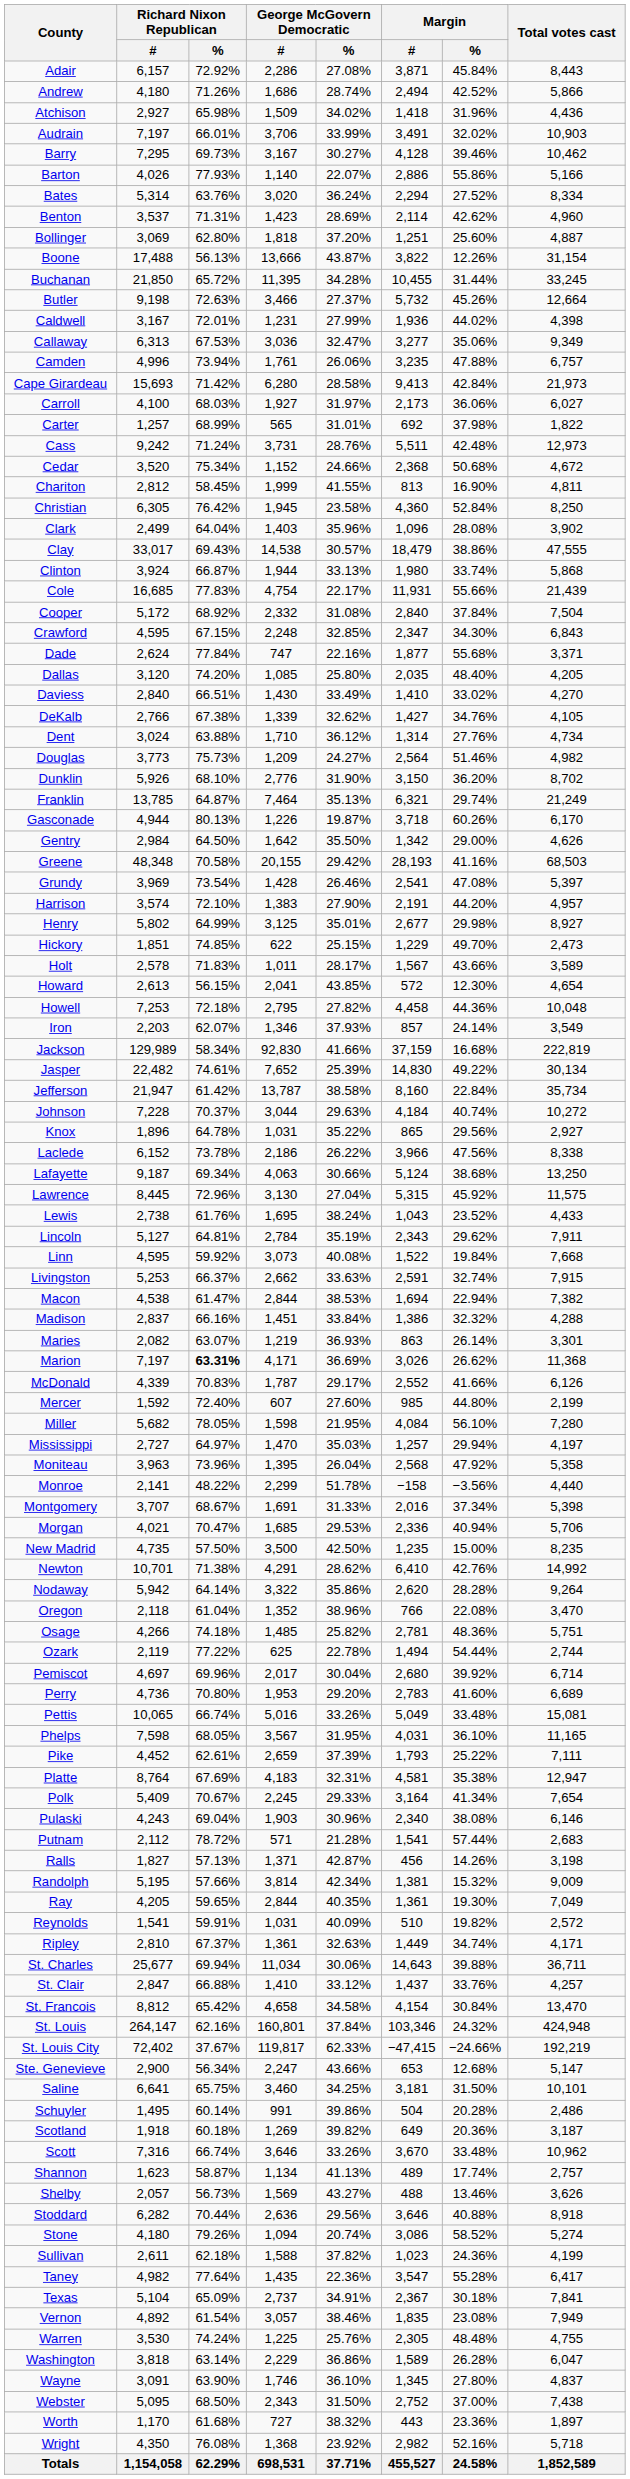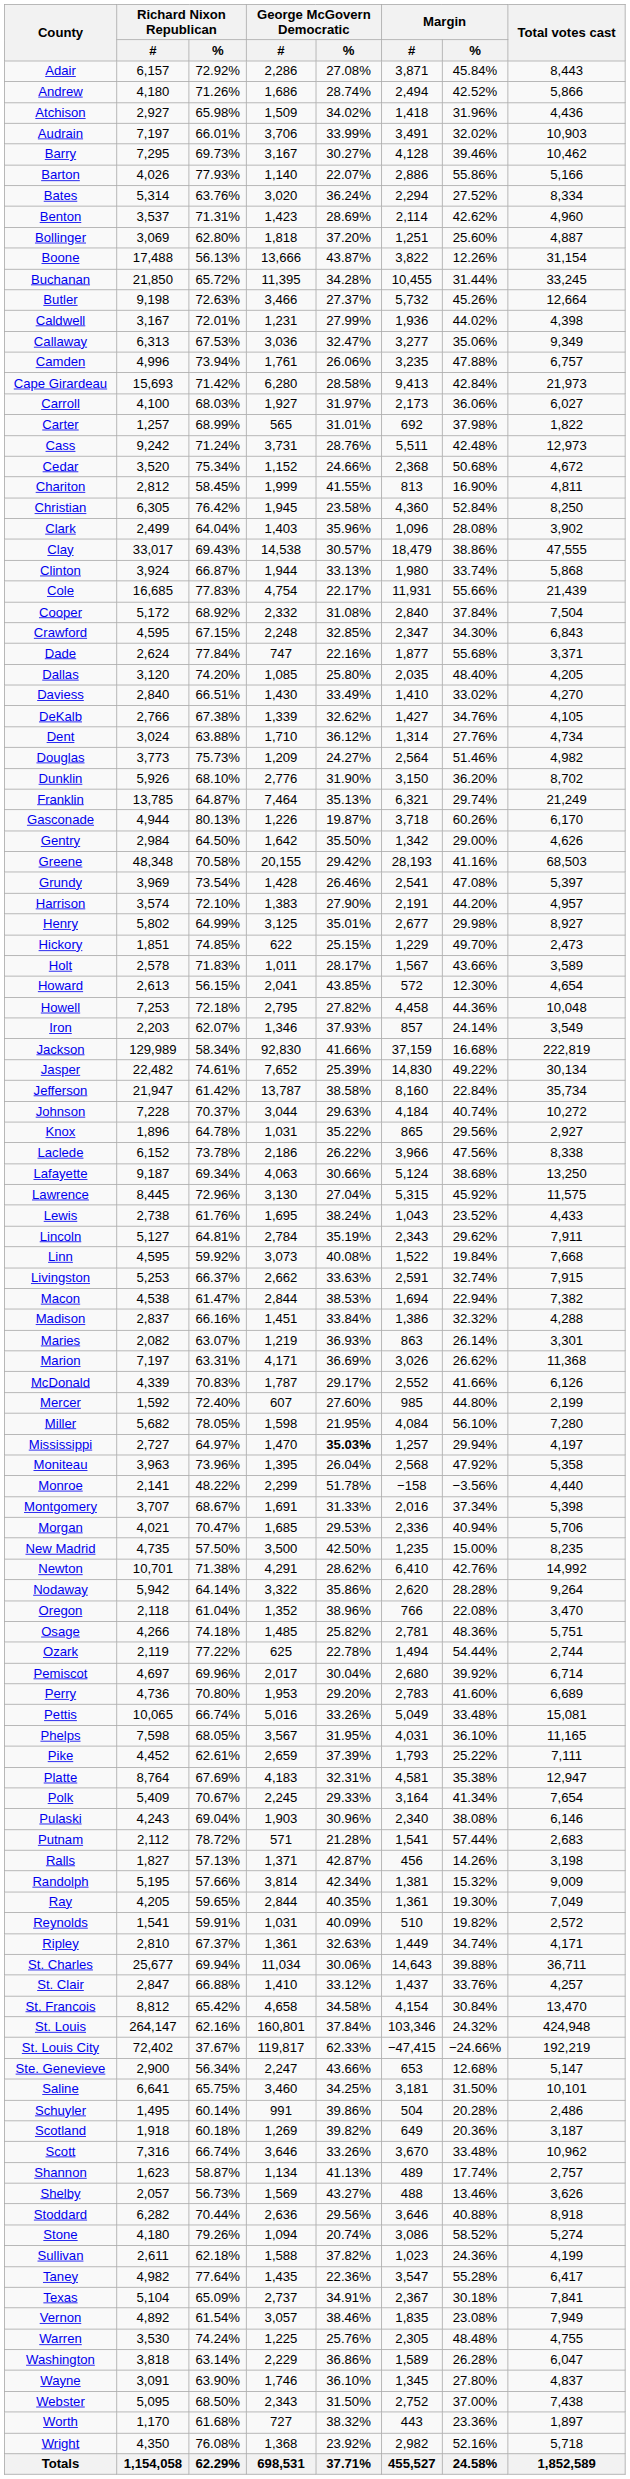(218, 1361) bold -> (218, 1361) normal
(349, 1444) normal -> (349, 1444) bold
